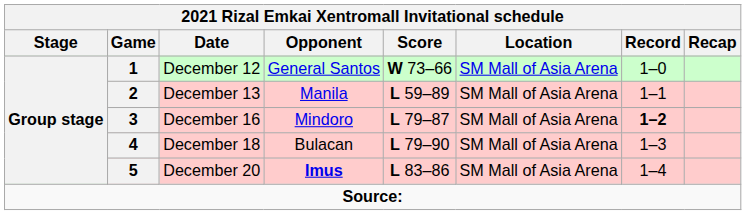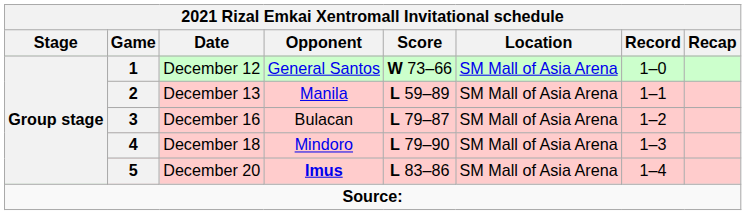(324, 119) Mindoro -> (324, 119) Bulacan
(653, 119) bold -> (653, 119) normal
(324, 145) Bulacan -> (324, 145) Mindoro
